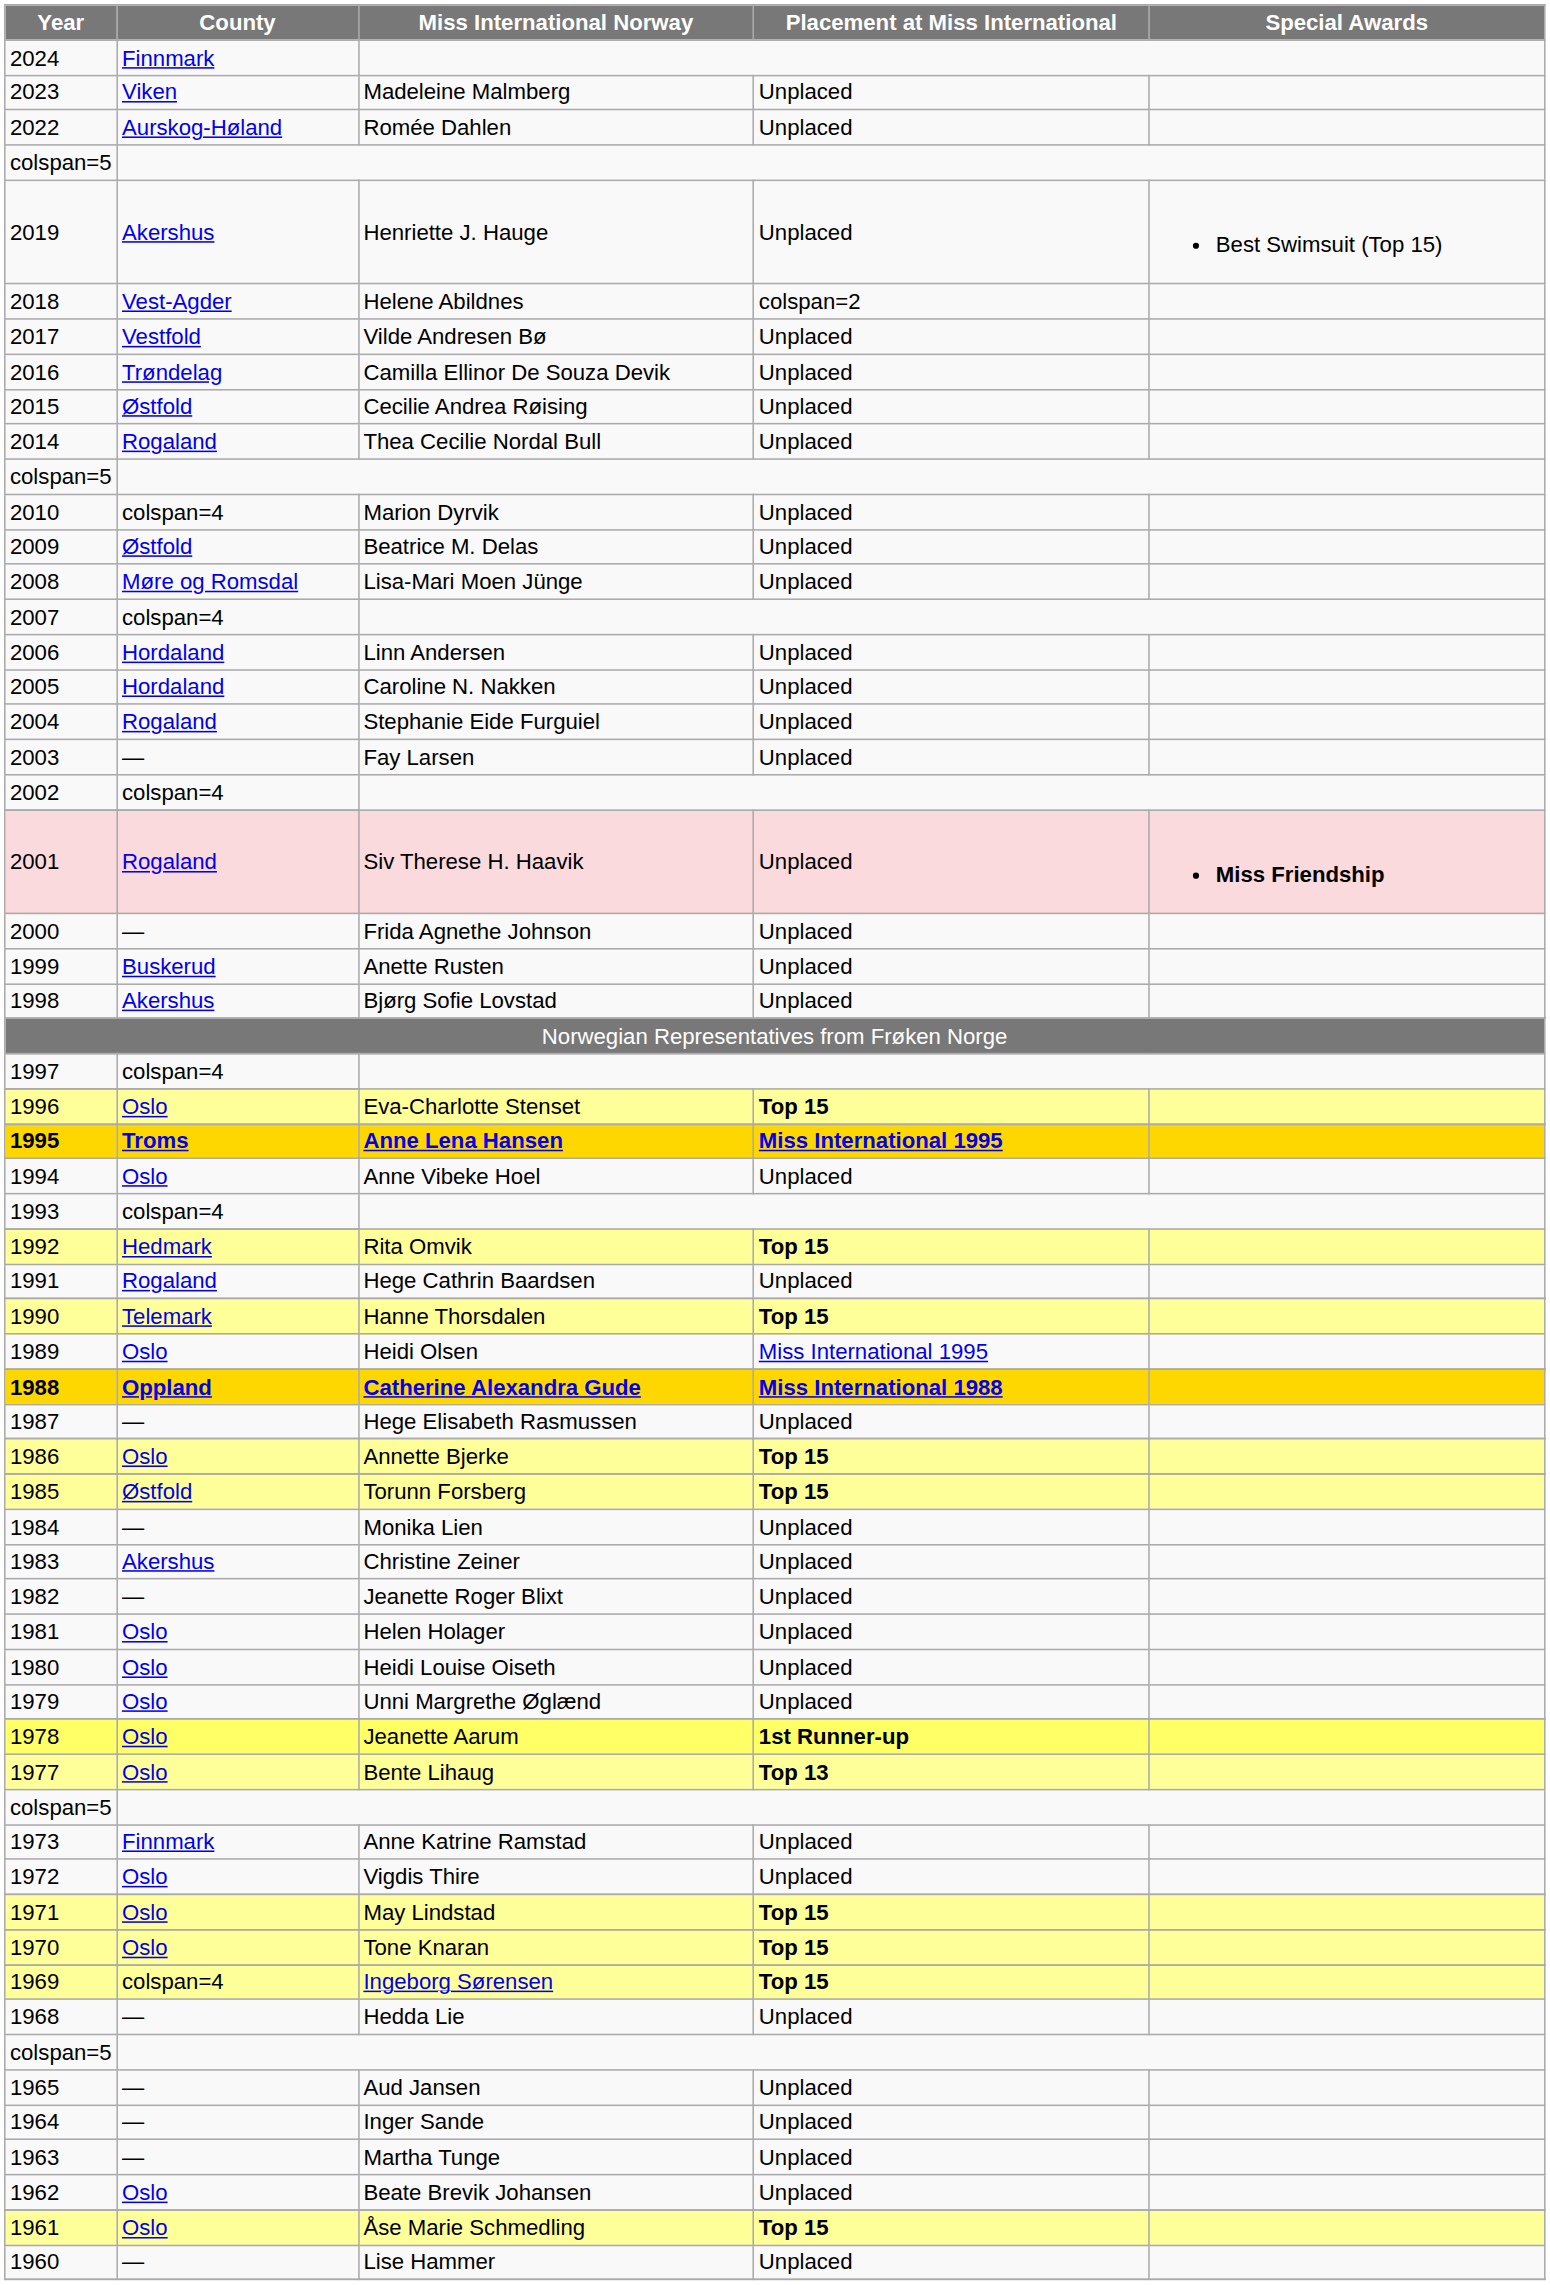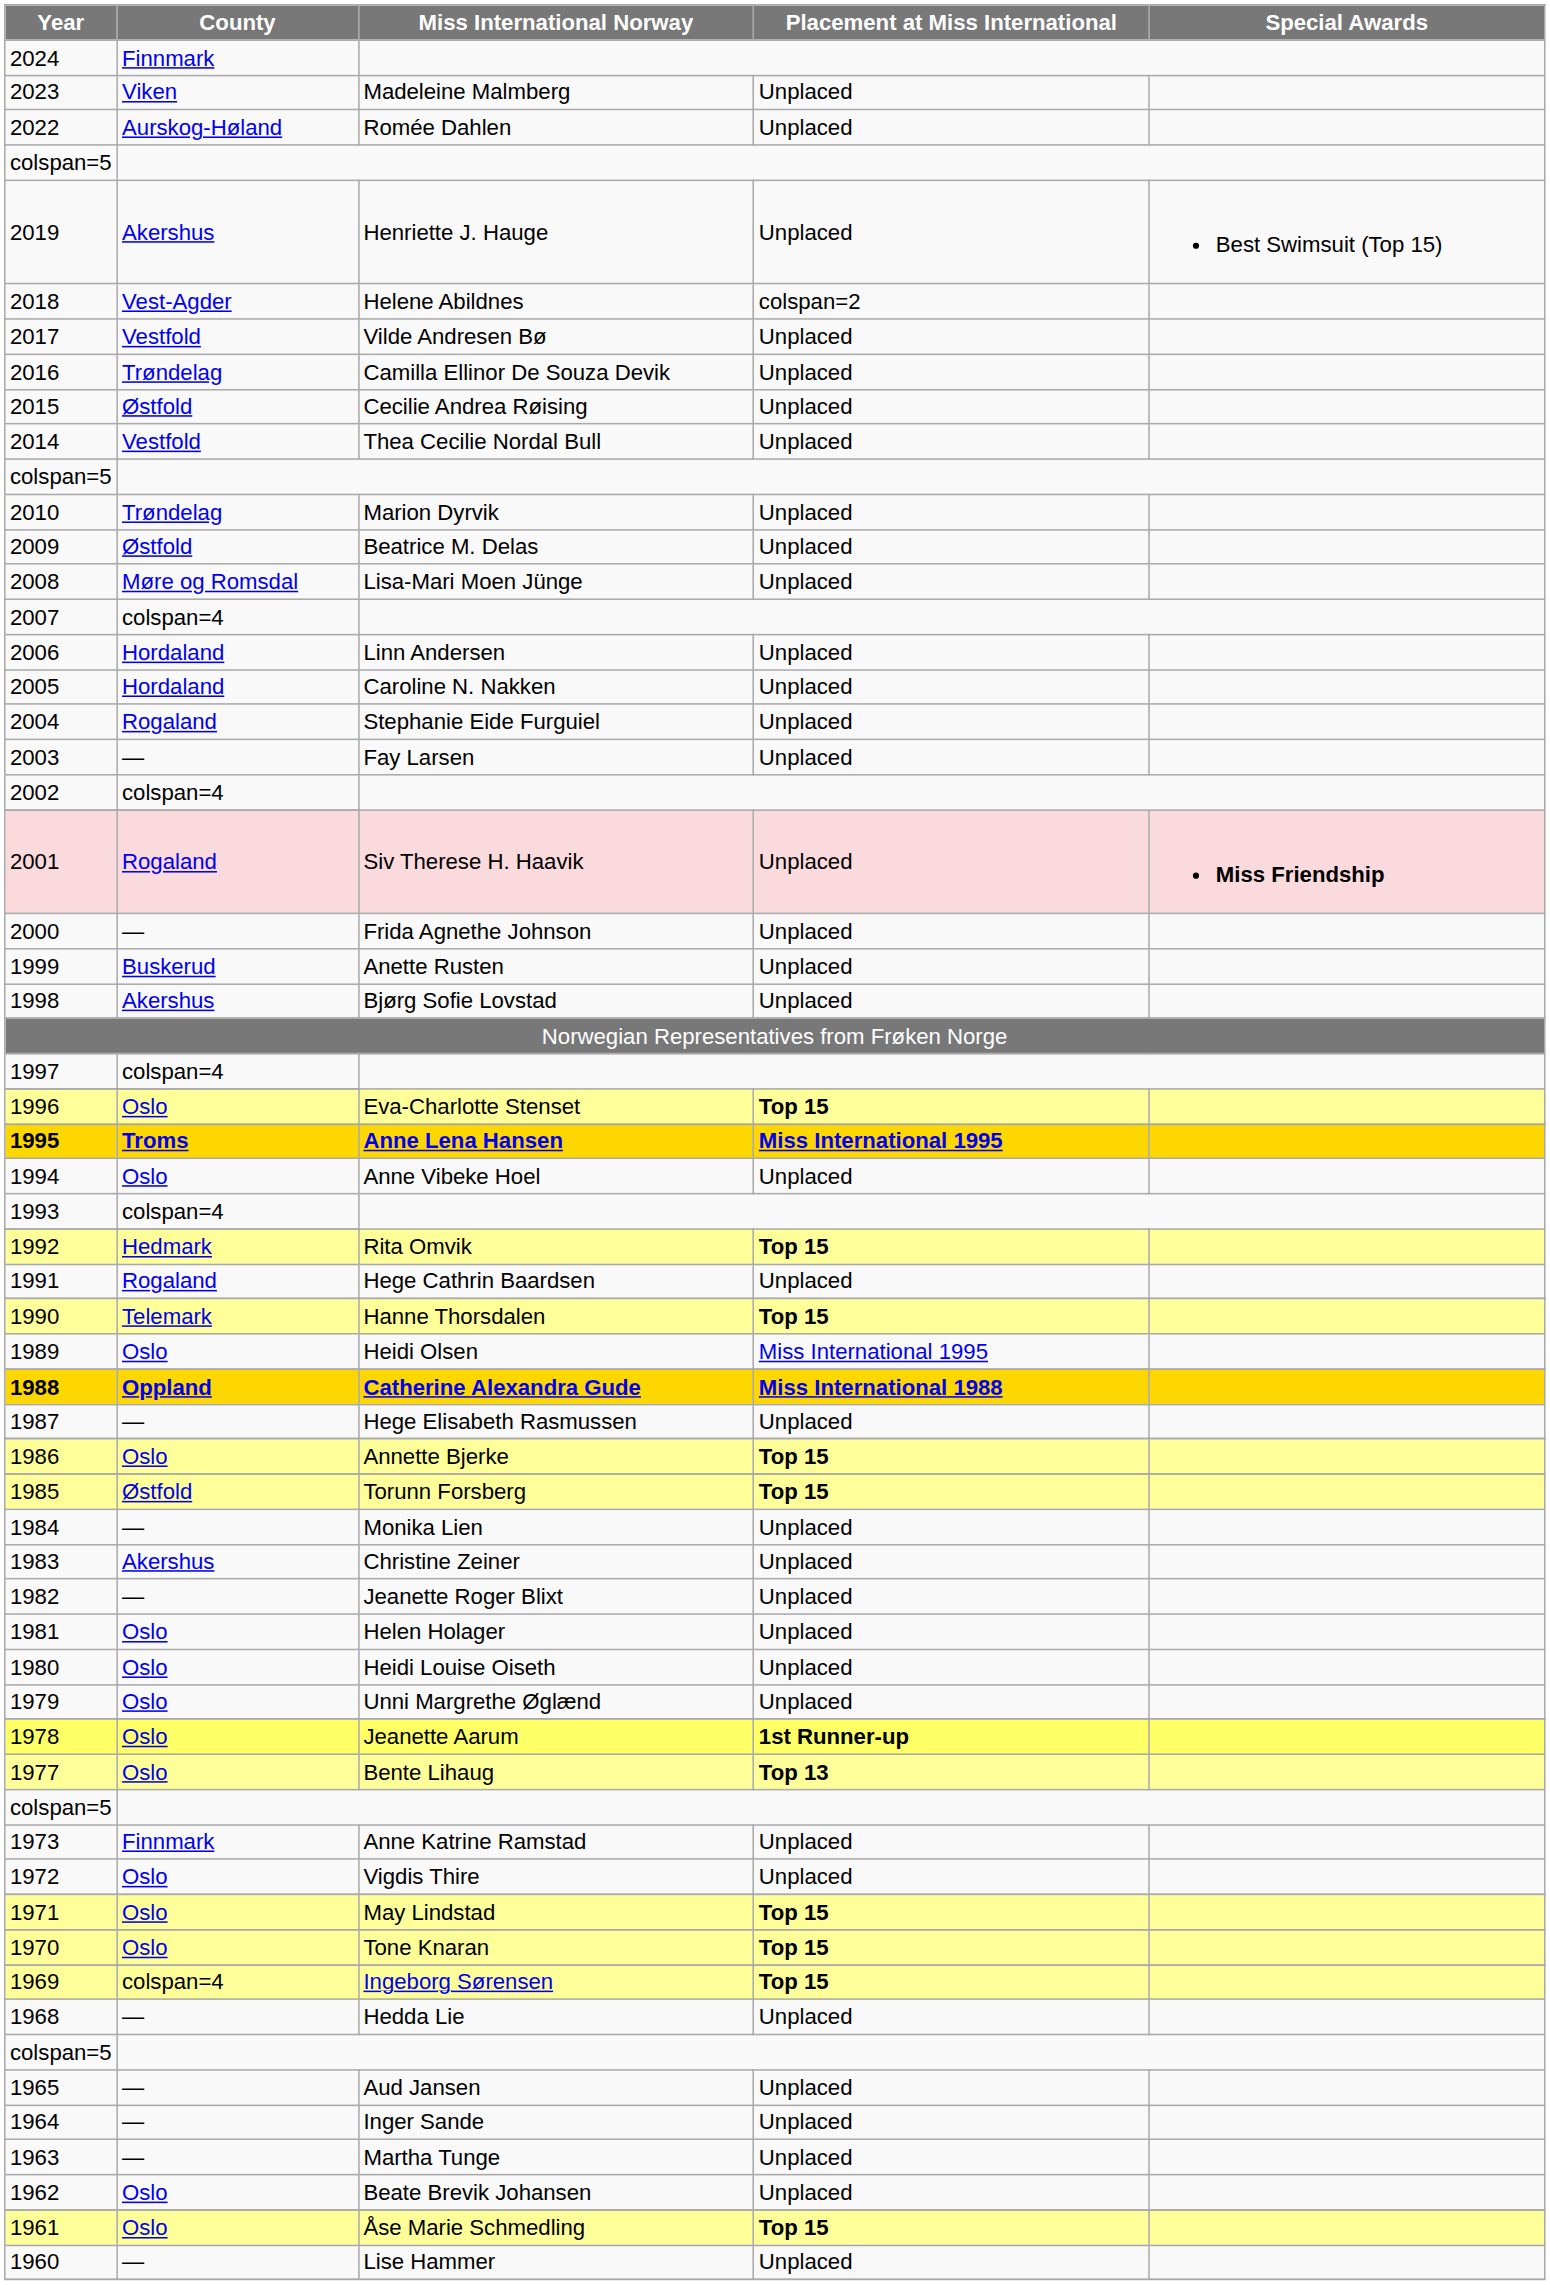(169, 442) Rogaland -> (161, 442) Vestfold
(173, 512) colspan=4 -> (172, 512) Trøndelag
